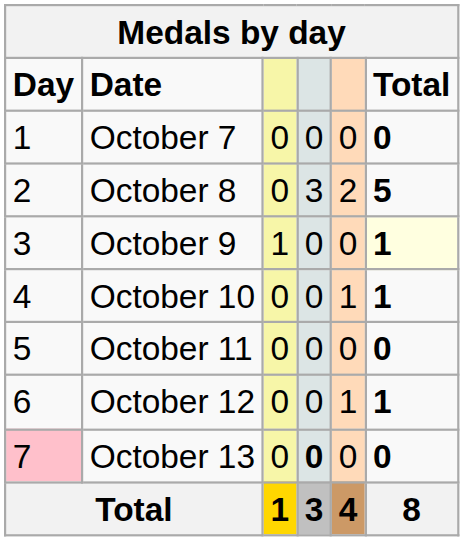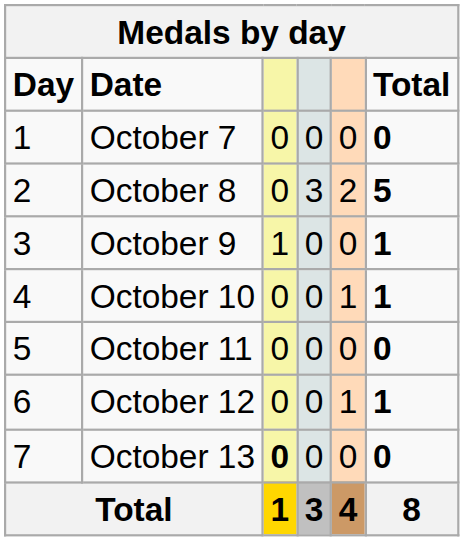(382, 244) lightyellow background -> (382, 244) no background
(22, 455) pink background -> (22, 455) no background
(280, 455) normal -> (280, 455) bold
(314, 455) bold -> (314, 455) normal
